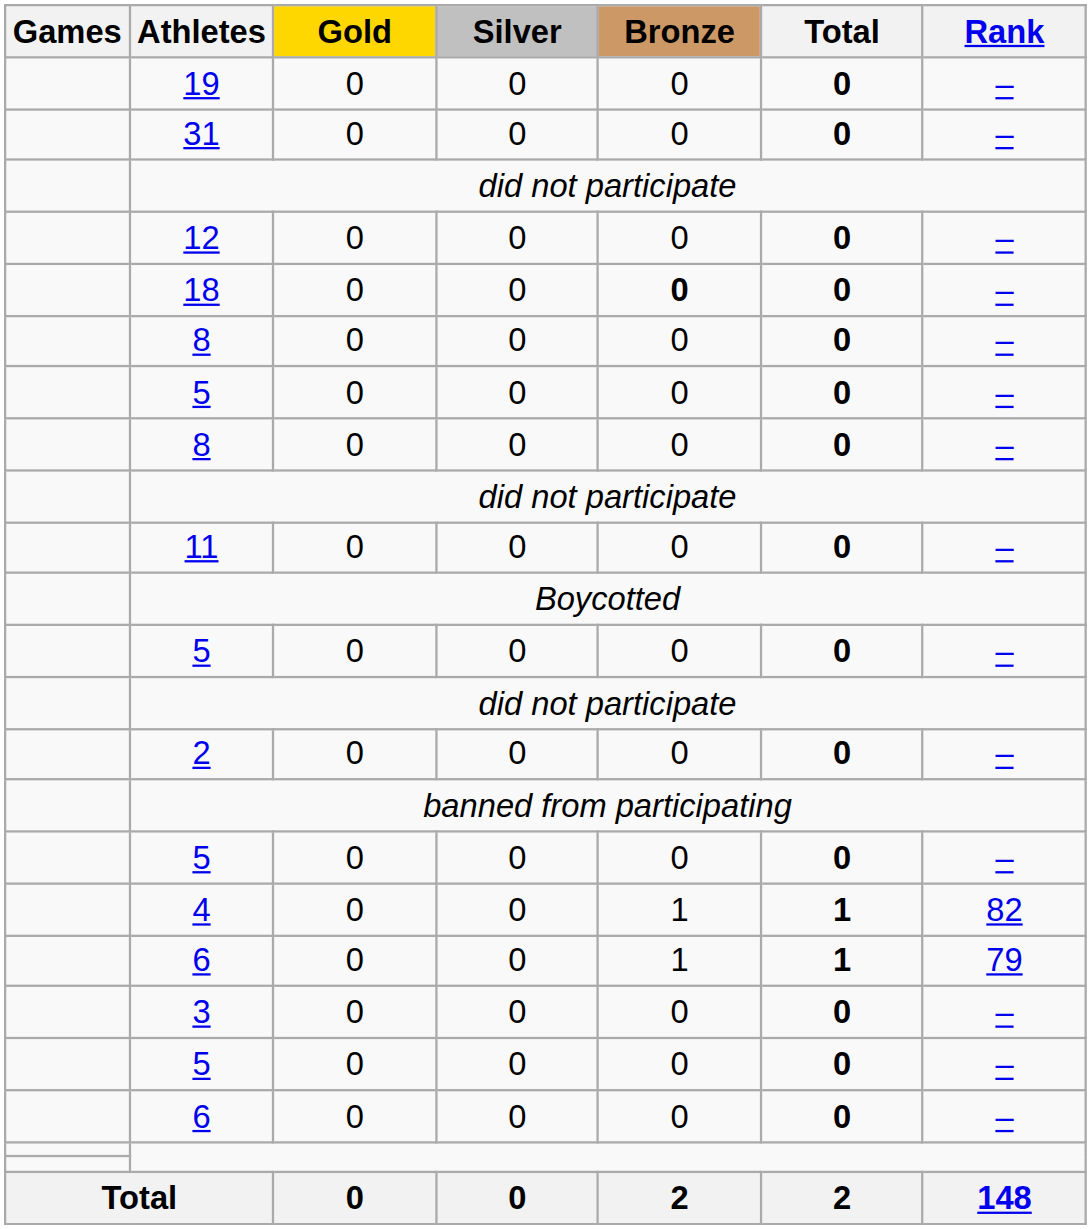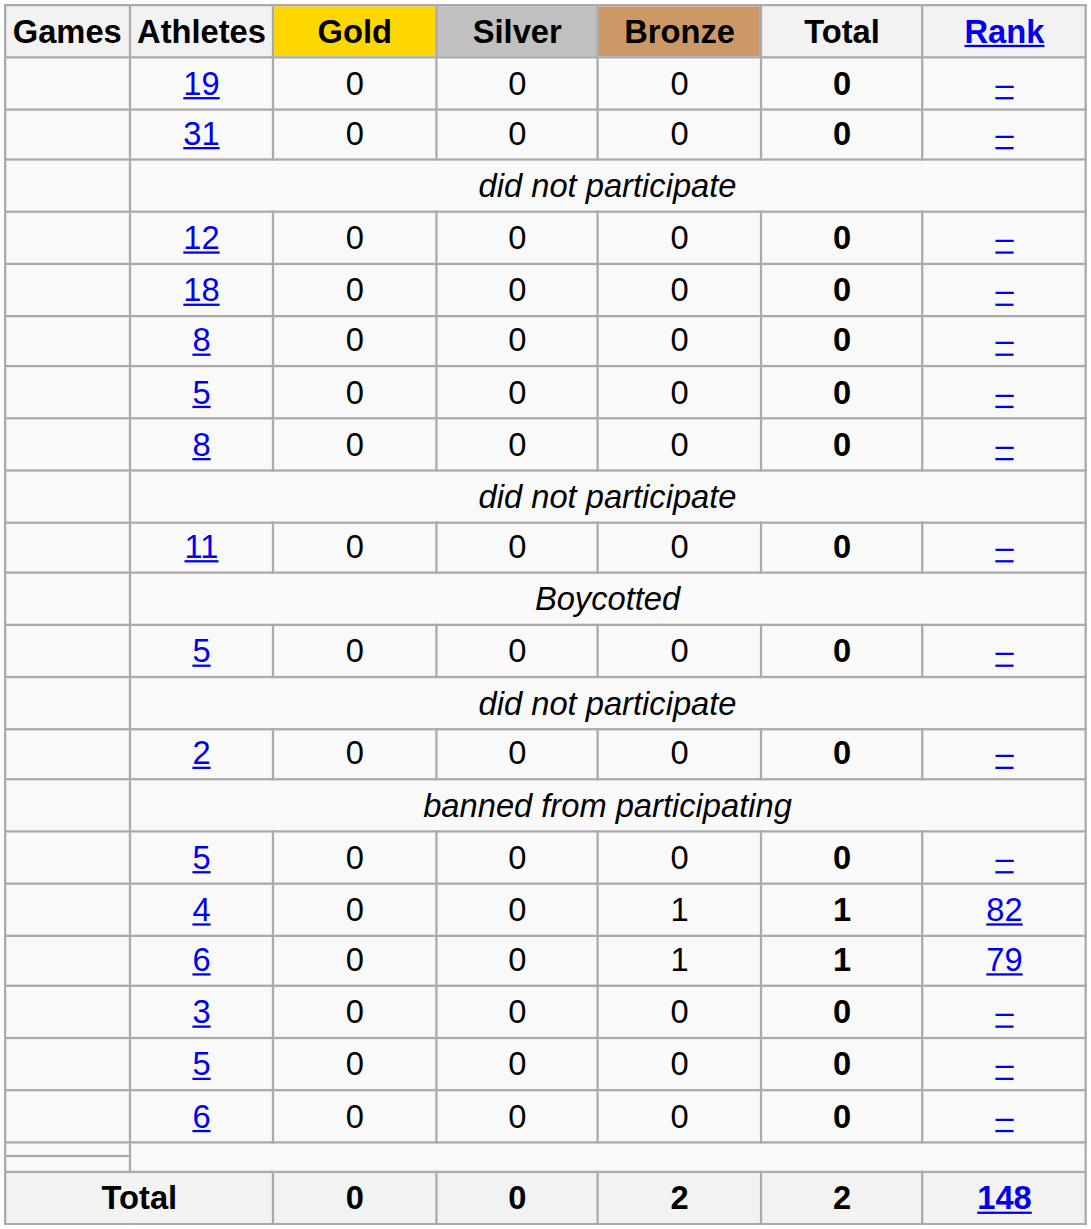(680, 290) bold -> (680, 290) normal
